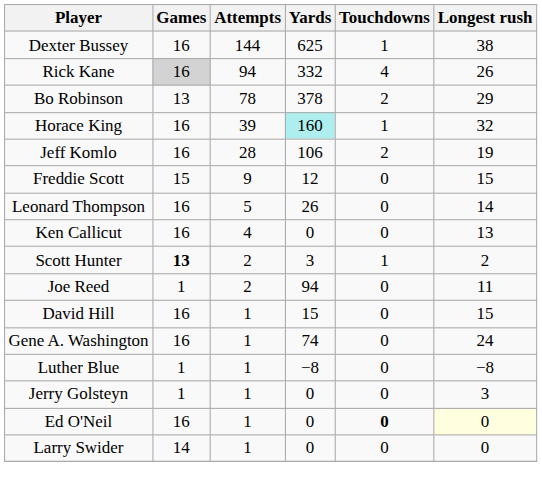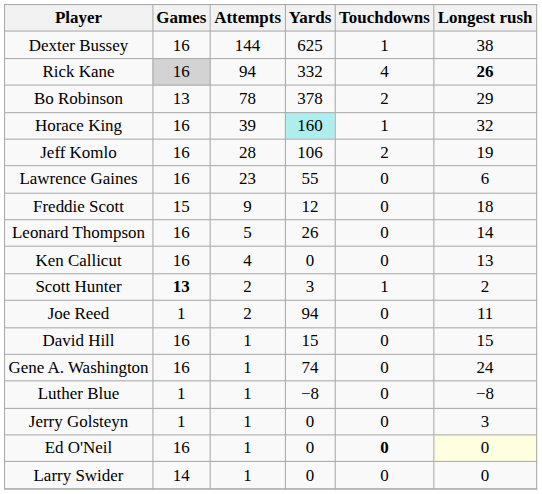(485, 71) normal -> (485, 71) bold
+ row: (78, 179)
(485, 179) 15 -> (485, 206) 18
